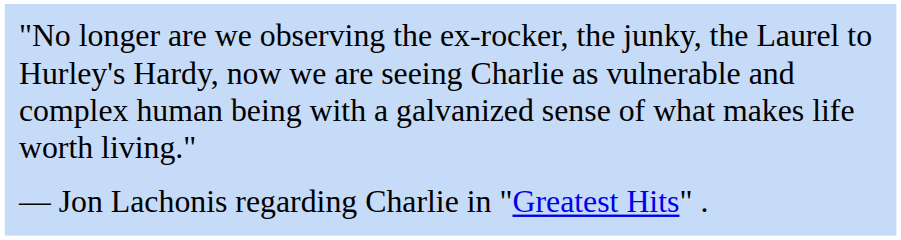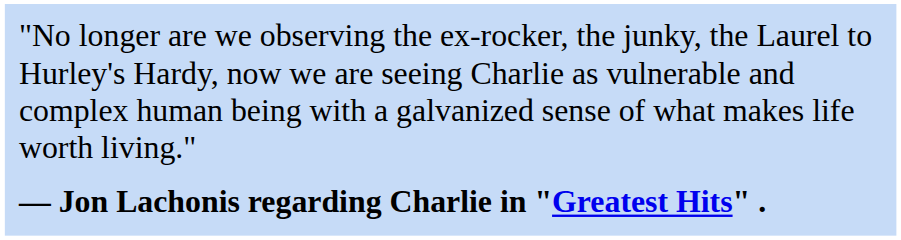(364, 202) normal -> (393, 202) bold
